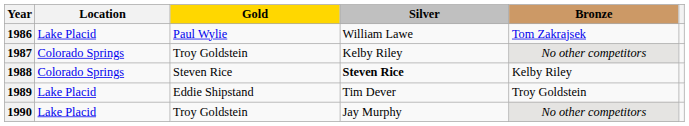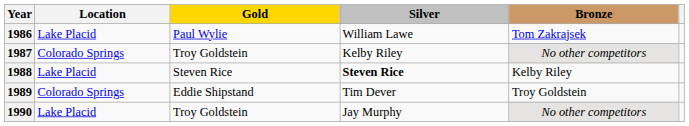(81, 72) Colorado Springs -> (67, 72) Lake Placid
(67, 92) Lake Placid -> (81, 92) Colorado Springs
